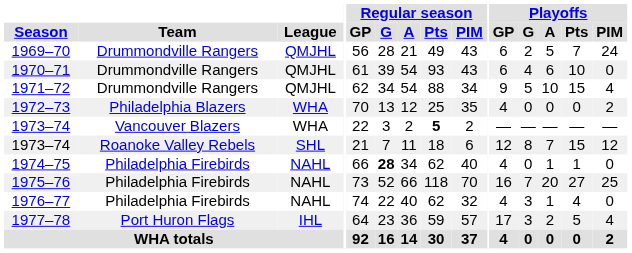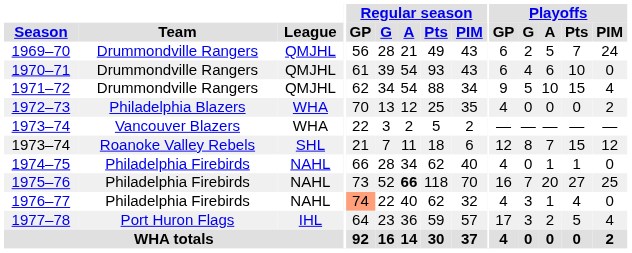(436, 126) bold -> (436, 126) normal
(386, 163) bold -> (386, 163) normal
(409, 182) normal -> (409, 182) bold
(360, 201) no background -> (360, 201) lightsalmon background
